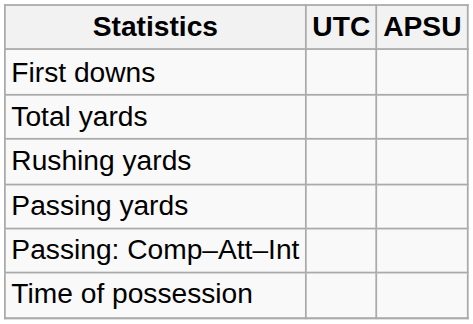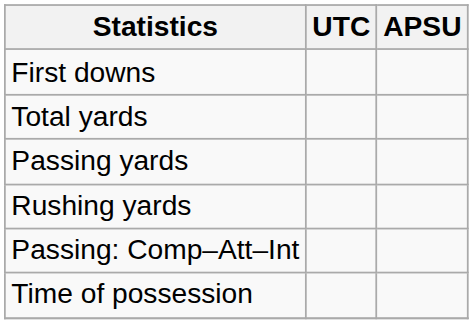rows swapped: (101, 160) <-> (100, 205)
